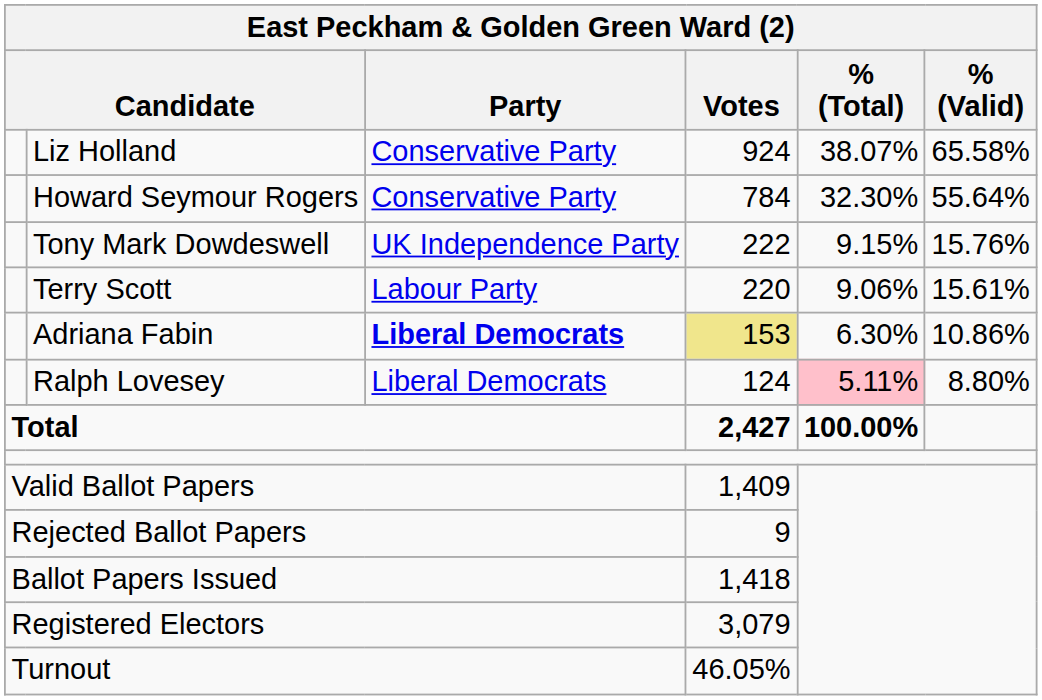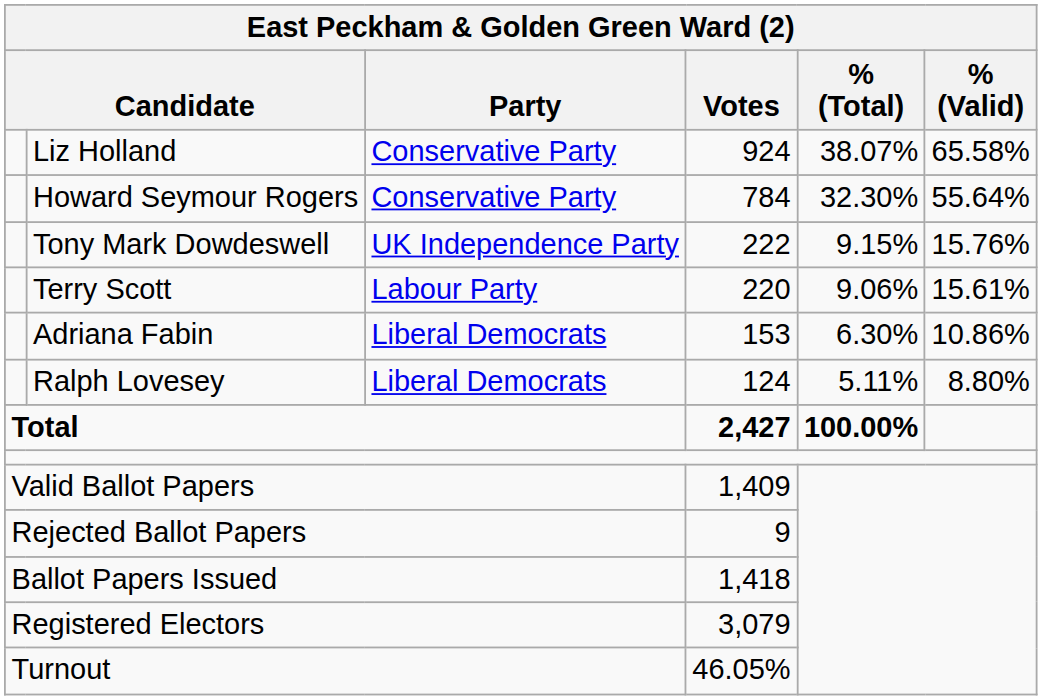(498, 335) bold -> (489, 335) normal
(766, 335) khaki background -> (766, 335) no background
(878, 381) pink background -> (878, 381) no background
